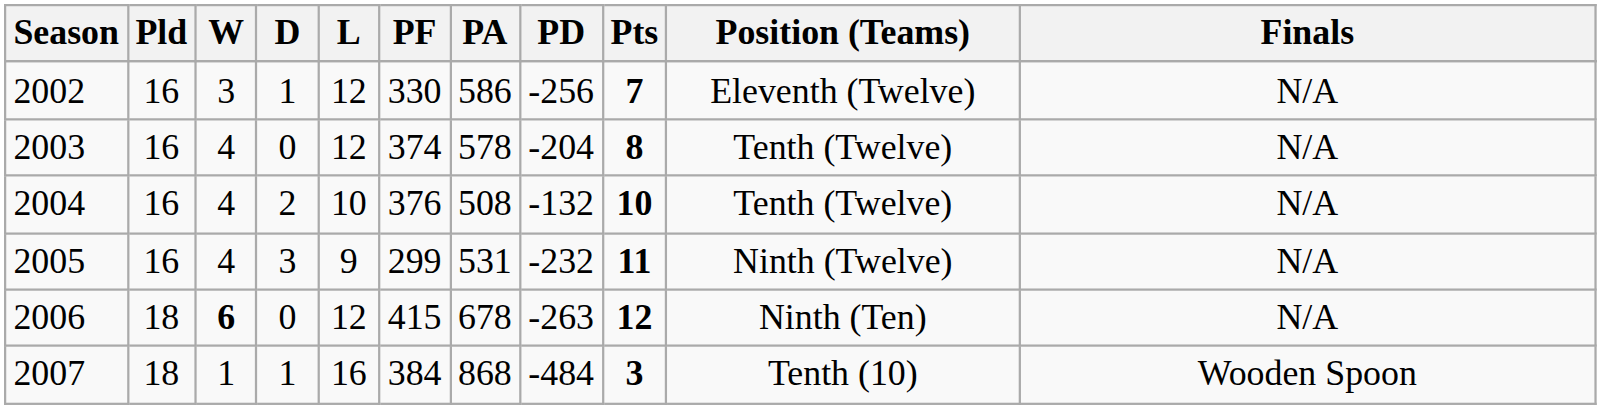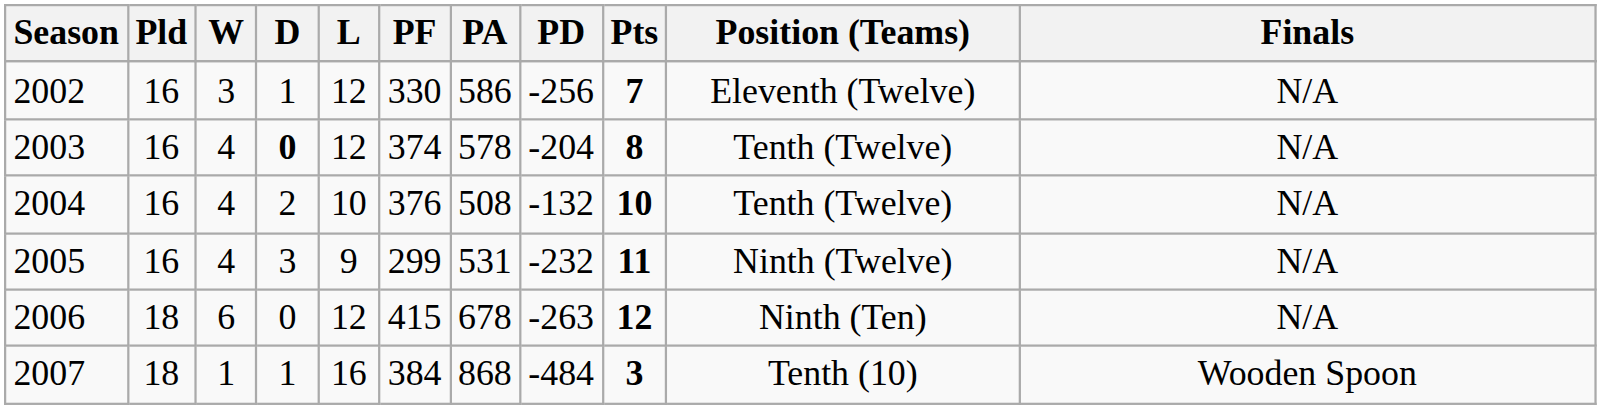(288, 146) normal -> (288, 146) bold
(226, 317) bold -> (226, 317) normal
